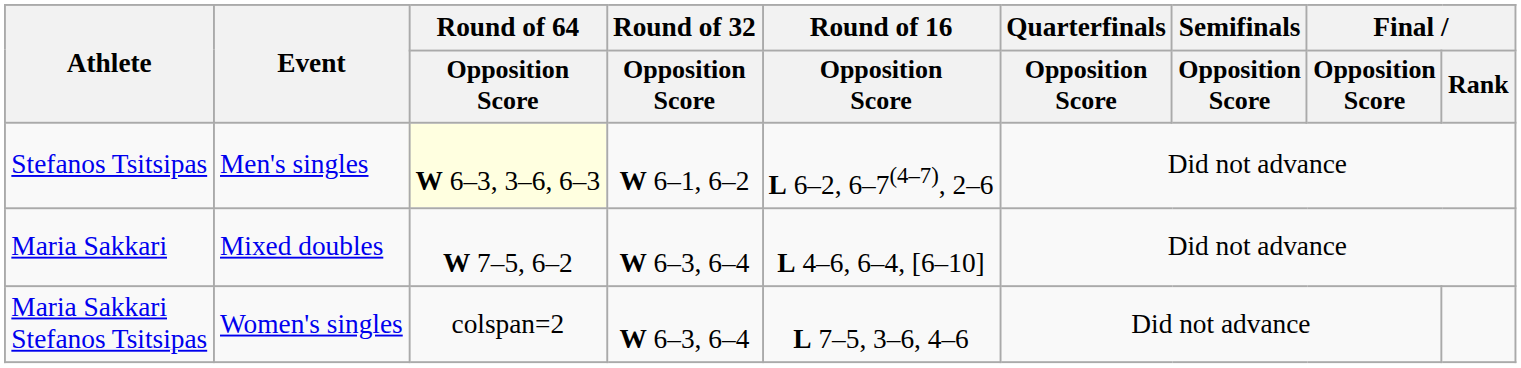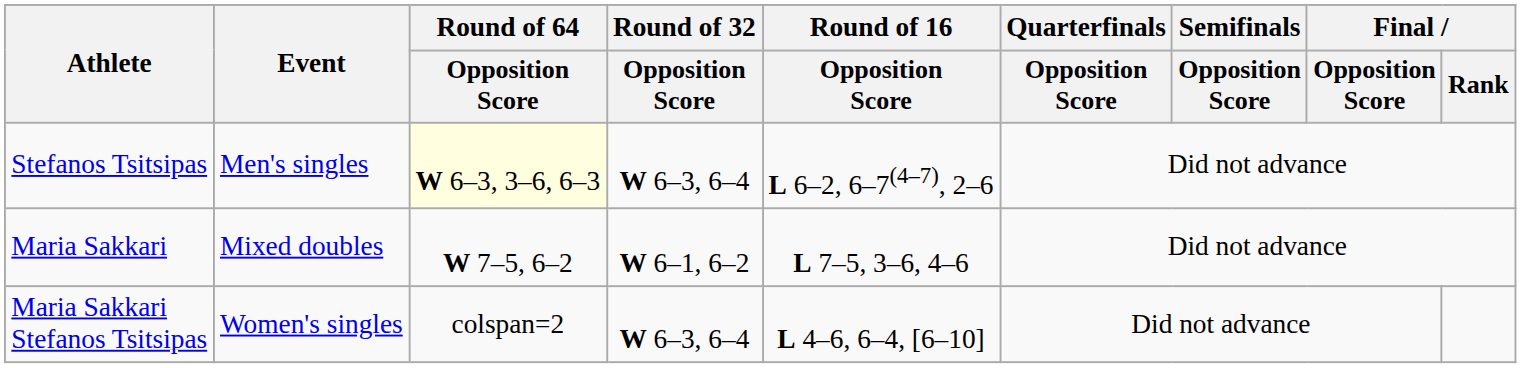(684, 181) W 6–1, 6–2 -> (684, 181) W 6–3, 6–4
(684, 262) W 6–3, 6–4 -> (684, 262) W 6–1, 6–2
(881, 262) L 4–6, 6–4, [6–10] -> (881, 262) L 7–5, 3–6, 4–6
(881, 340) L 7–5, 3–6, 4–6 -> (881, 340) L 4–6, 6–4, [6–10]
